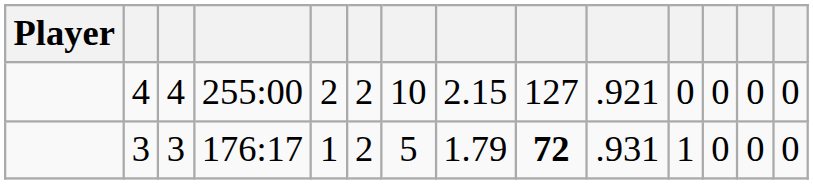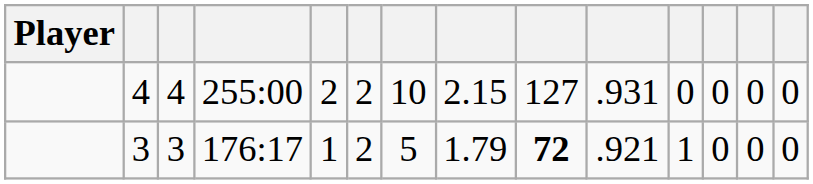(627, 91) .921 -> (627, 91) .931
(627, 149) .931 -> (627, 149) .921
